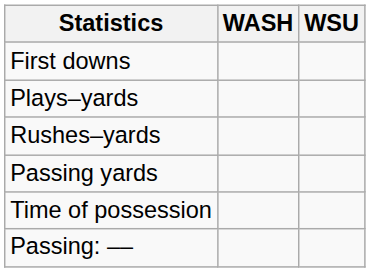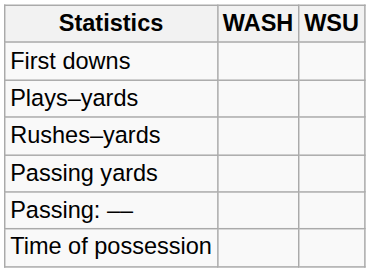rows swapped: (72, 247) <-> (111, 210)
